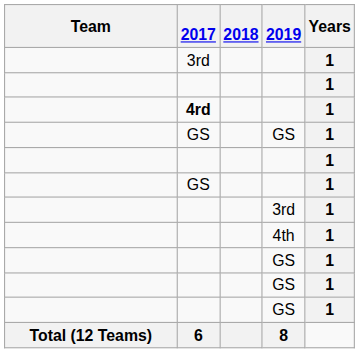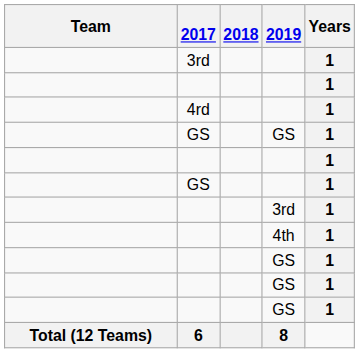(198, 110) bold -> (198, 110) normal
